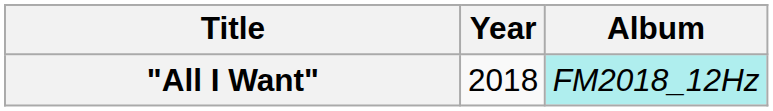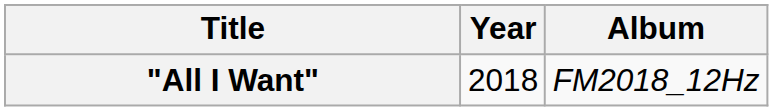(656, 79) paleturquoise background -> (656, 79) no background
